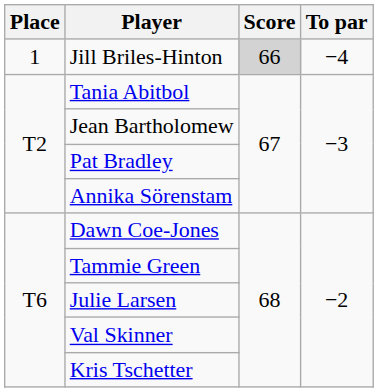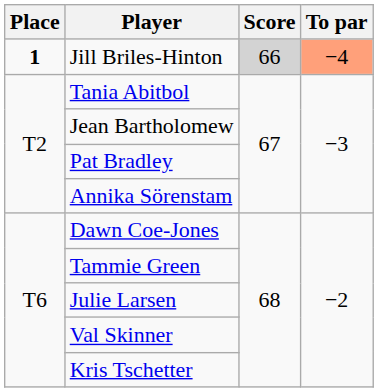(35, 56) normal -> (35, 56) bold
(337, 56) no background -> (337, 56) lightsalmon background
